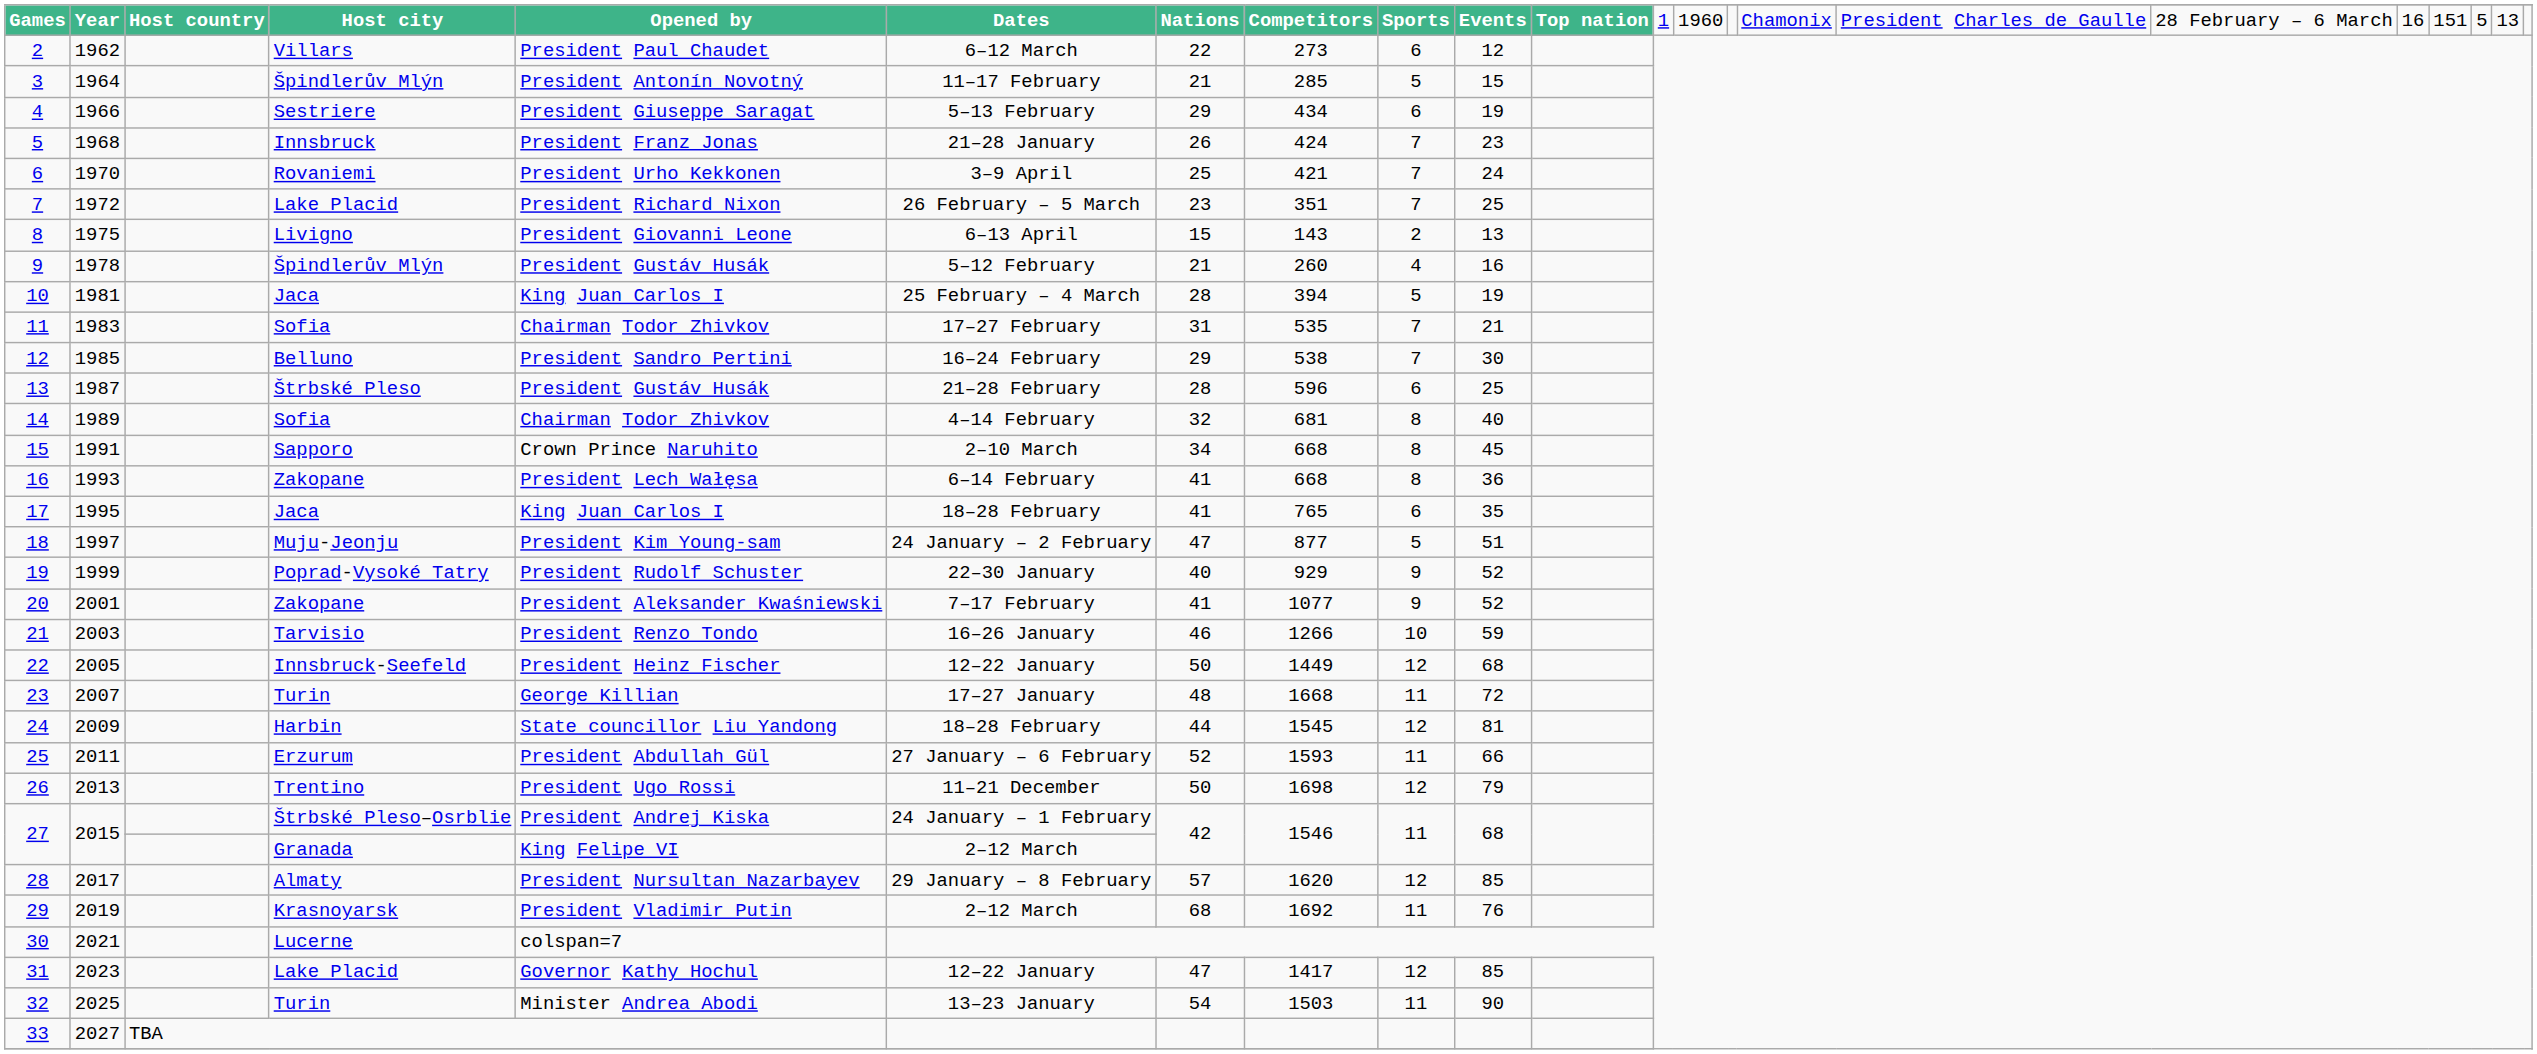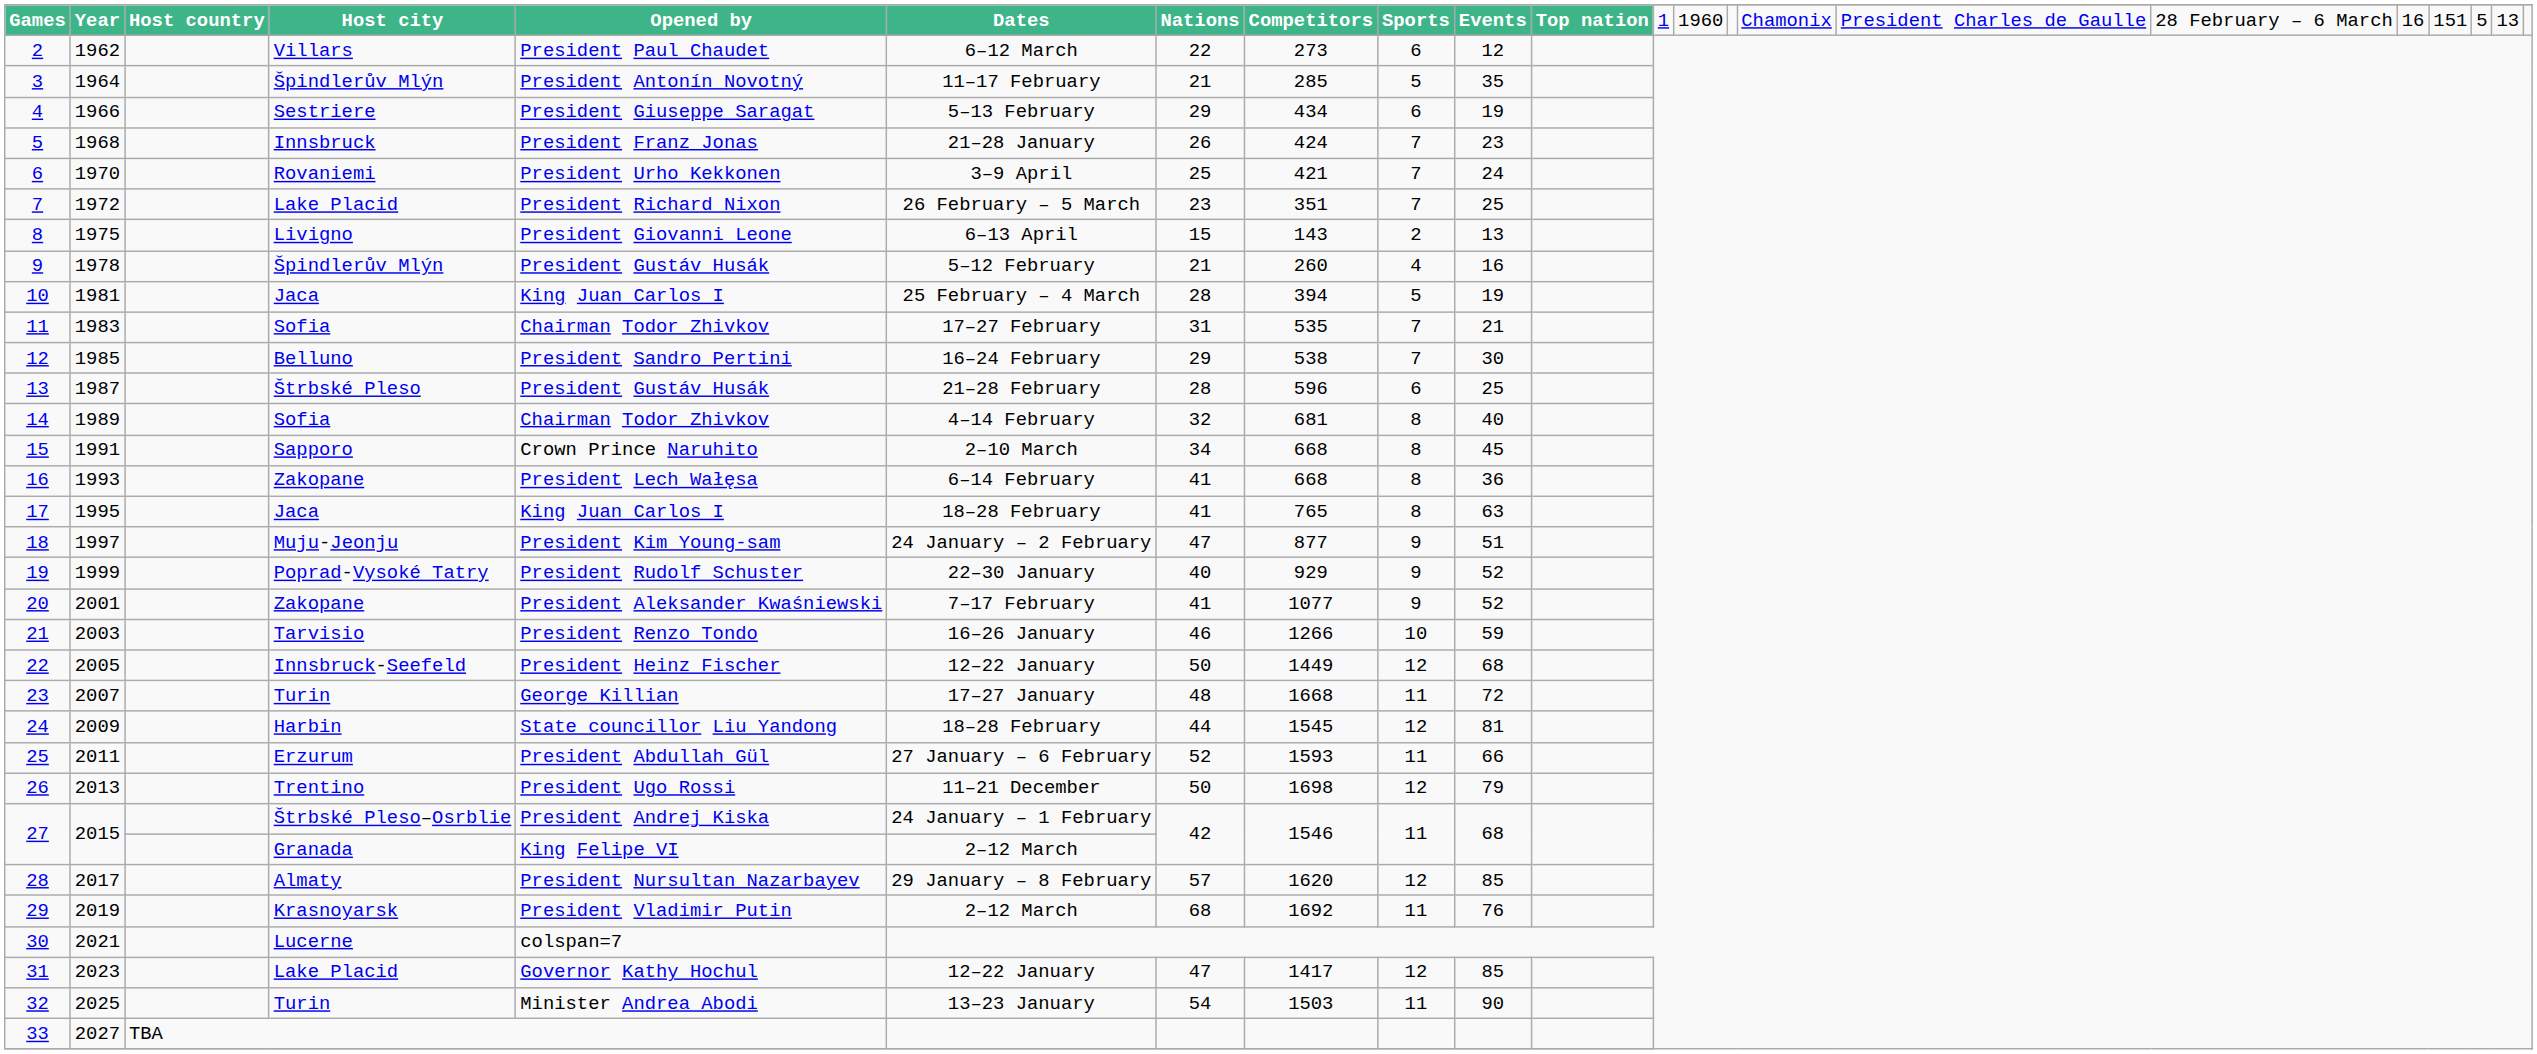(1493, 82) 15 -> (1493, 82) 35
(1416, 512) 6 -> (1416, 512) 8
(1493, 512) 35 -> (1493, 512) 63
(1416, 542) 5 -> (1416, 542) 9
